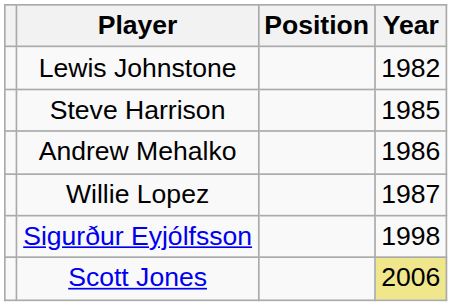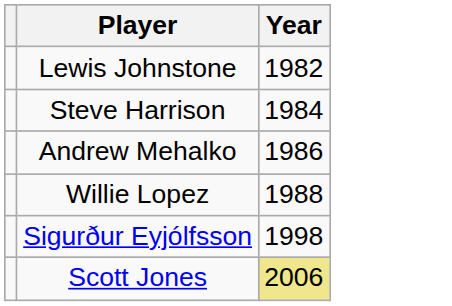- column: (317, 25)
(411, 109) 1985 -> (294, 109) 1984
(411, 194) 1987 -> (294, 194) 1988
